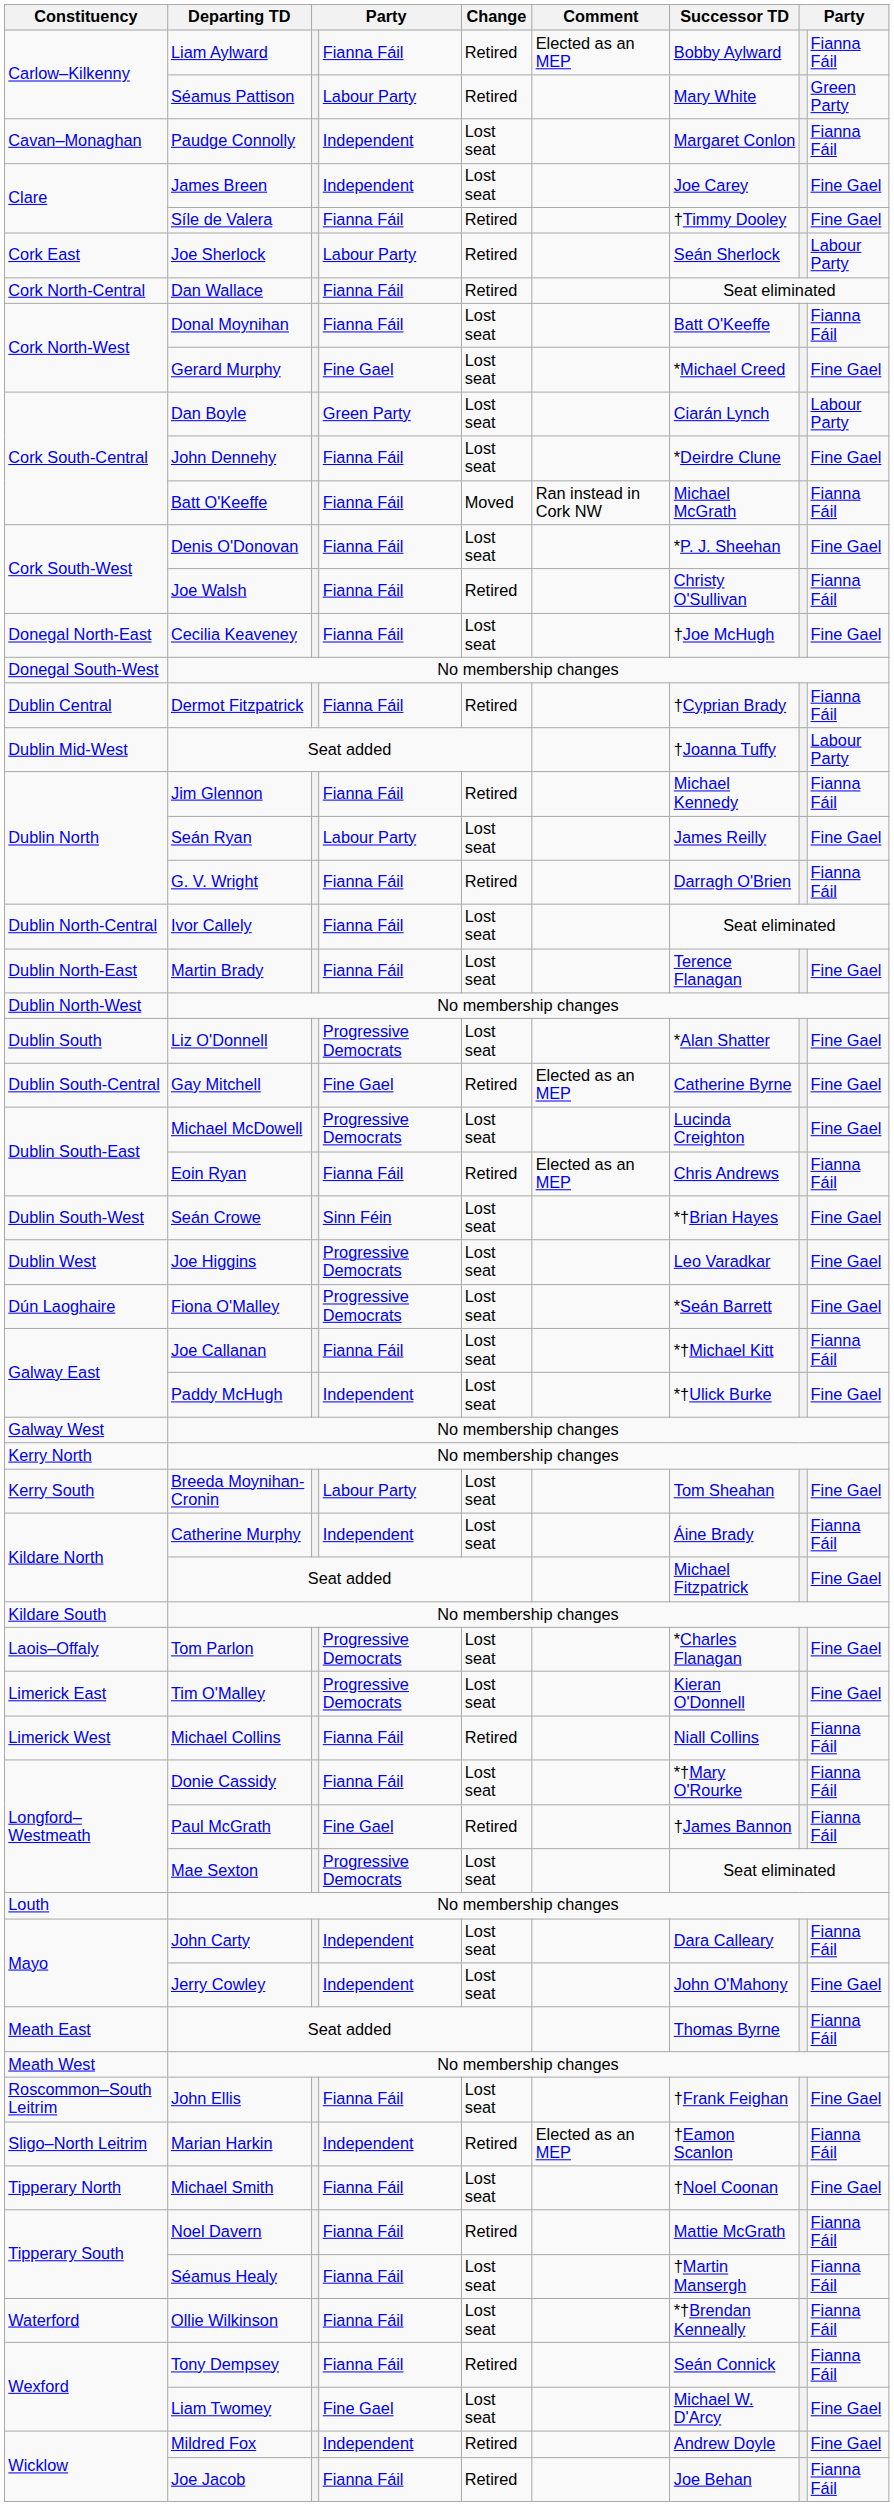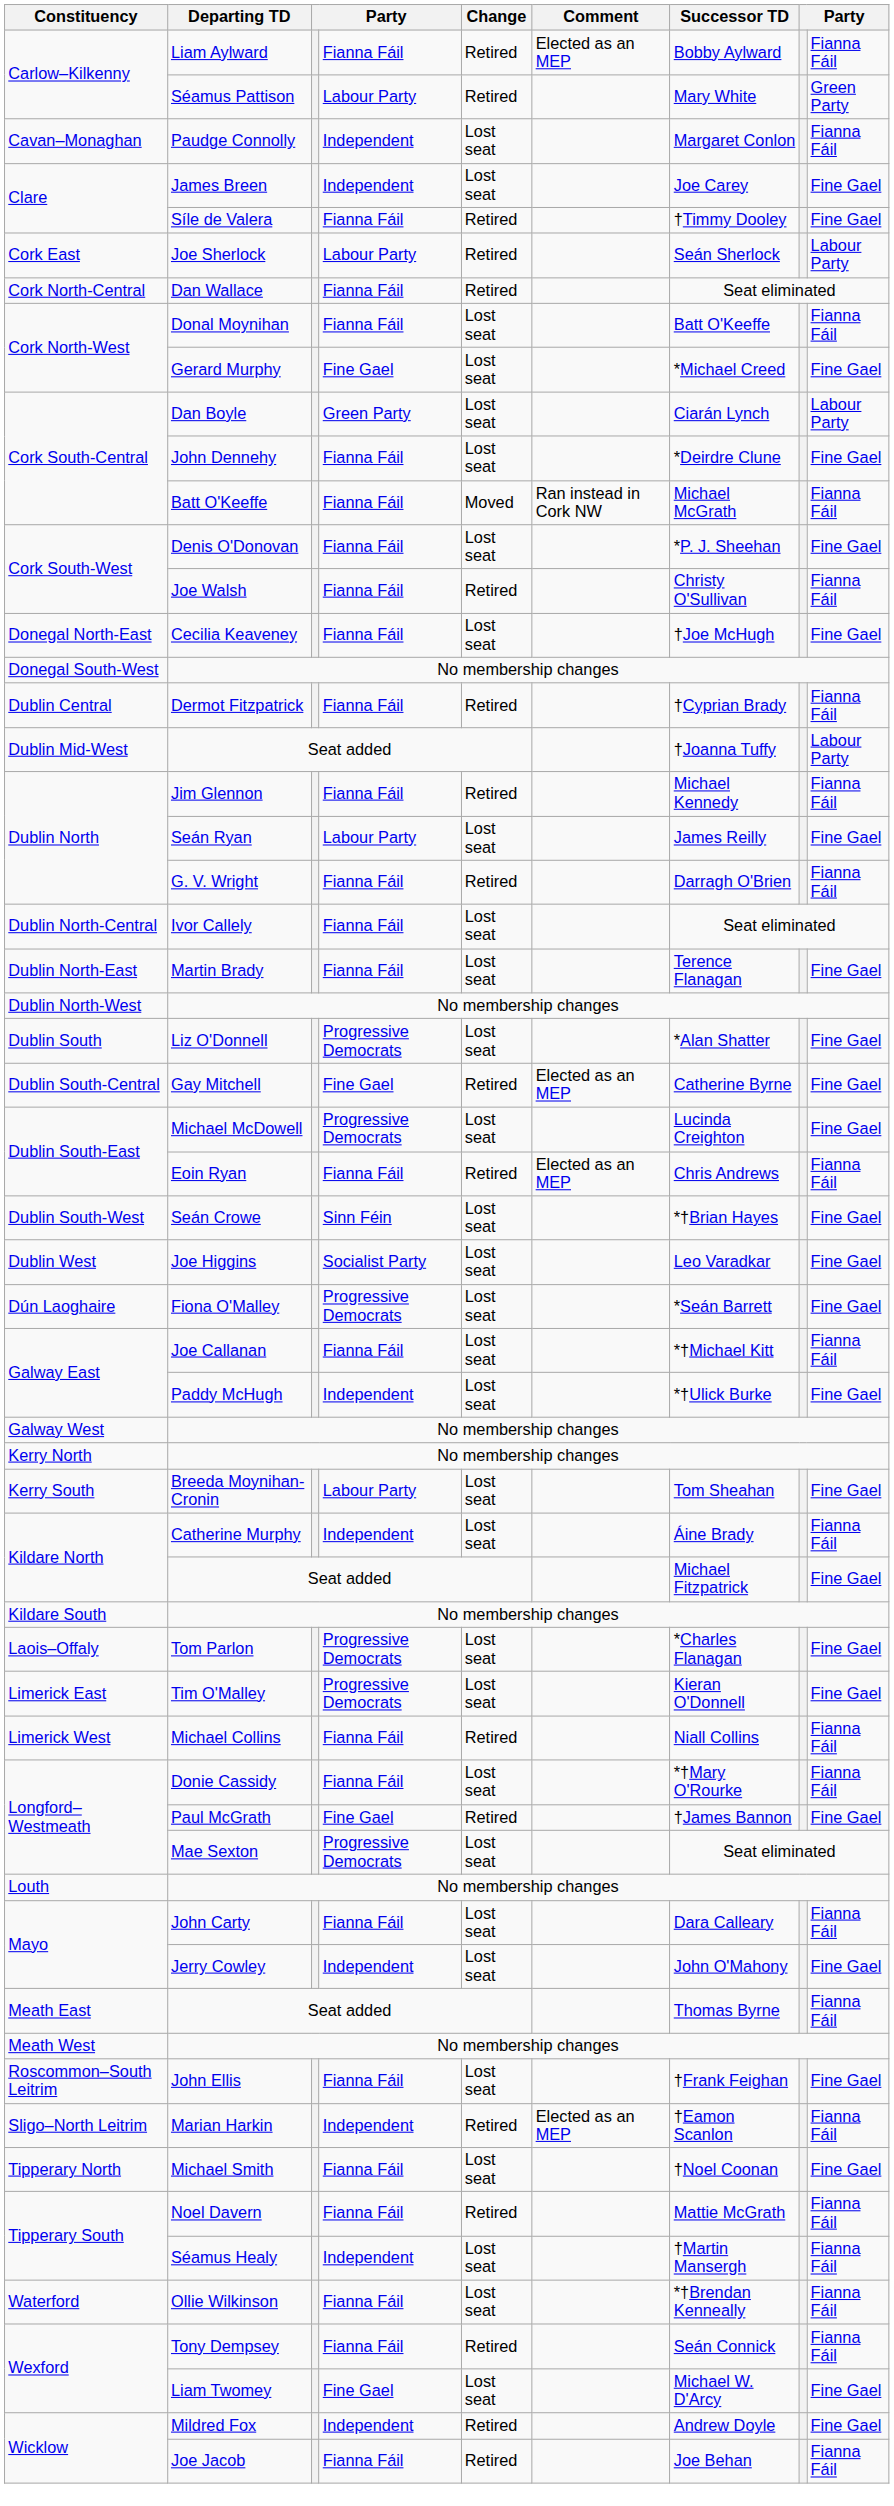(366, 1262) Progressive Democrats -> (374, 1262) Socialist Party
(836, 1826) Fianna Fáil -> (846, 1817) Fine Gael
(368, 1940) Independent -> (363, 1922) Fianna Fáil
(363, 2276) Fianna Fáil -> (368, 2257) Independent
